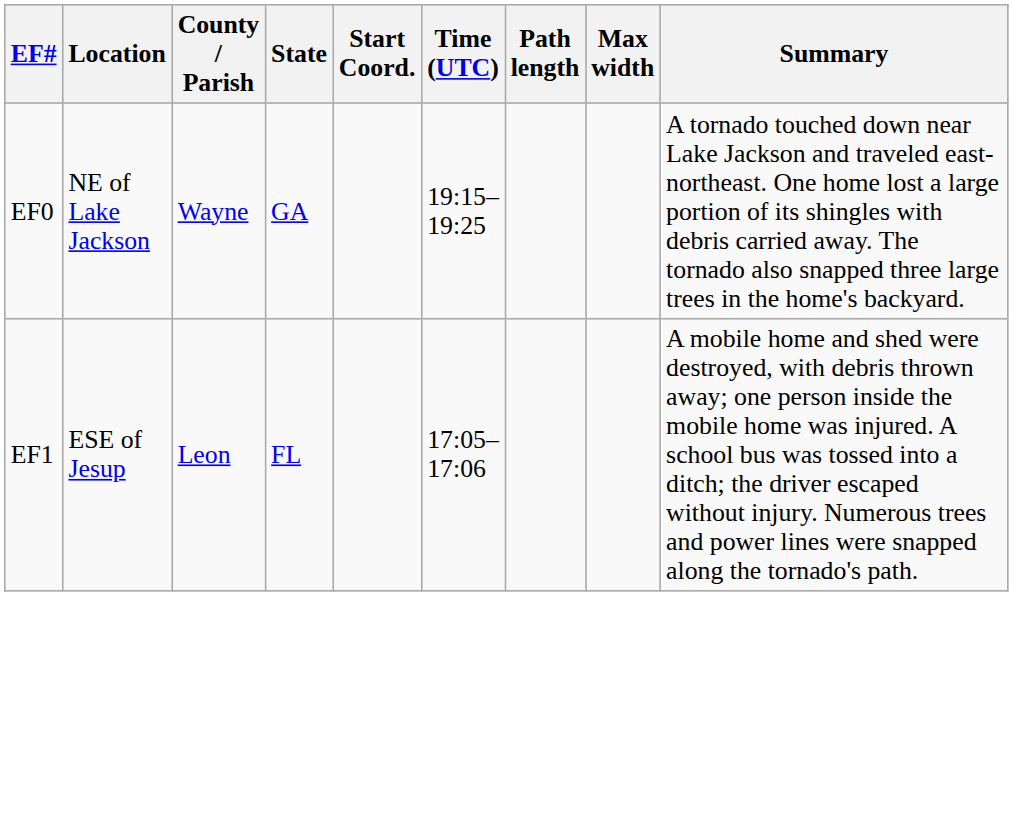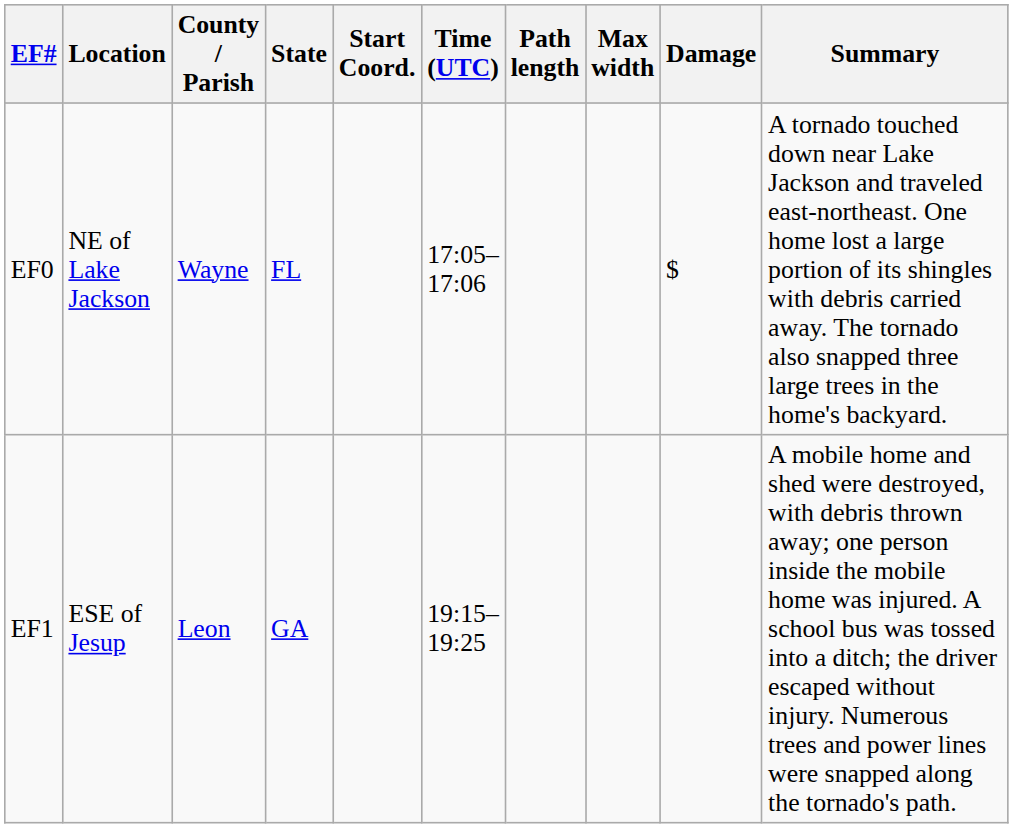+ column: (711, 53)
(290, 210) GA -> (286, 268) FL
(463, 210) 19:15–19:25 -> (463, 268) 17:05–17:06
(286, 454) FL -> (290, 628) GA
(463, 454) 17:05–17:06 -> (463, 628) 19:15–19:25
